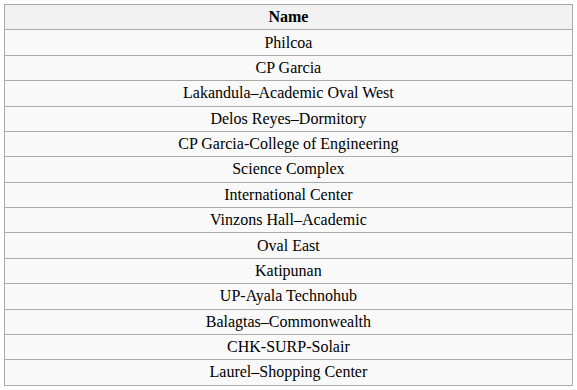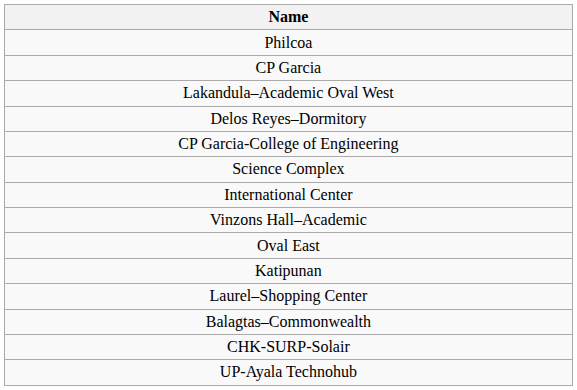(288, 296) UP-Ayala Technohub -> (288, 296) Laurel–Shopping Center
(288, 372) Laurel–Shopping Center -> (288, 372) UP-Ayala Technohub
